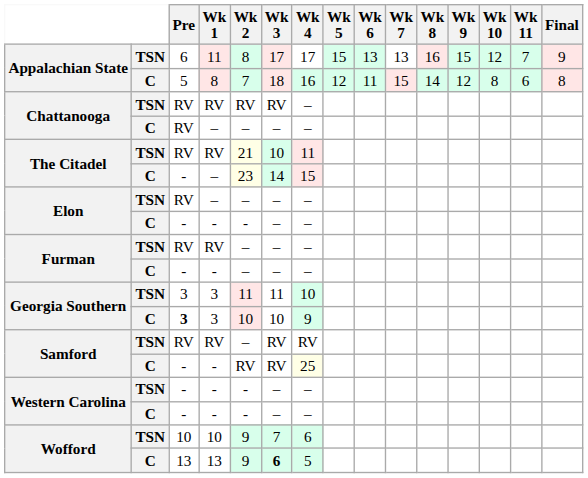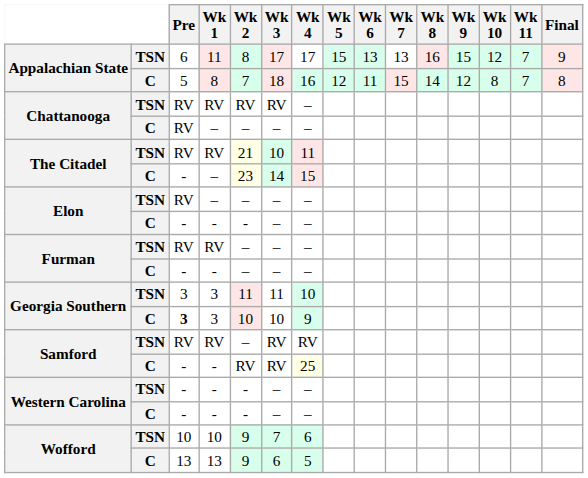(526, 81) 6 -> (526, 81) 7
(277, 461) bold -> (277, 461) normal
